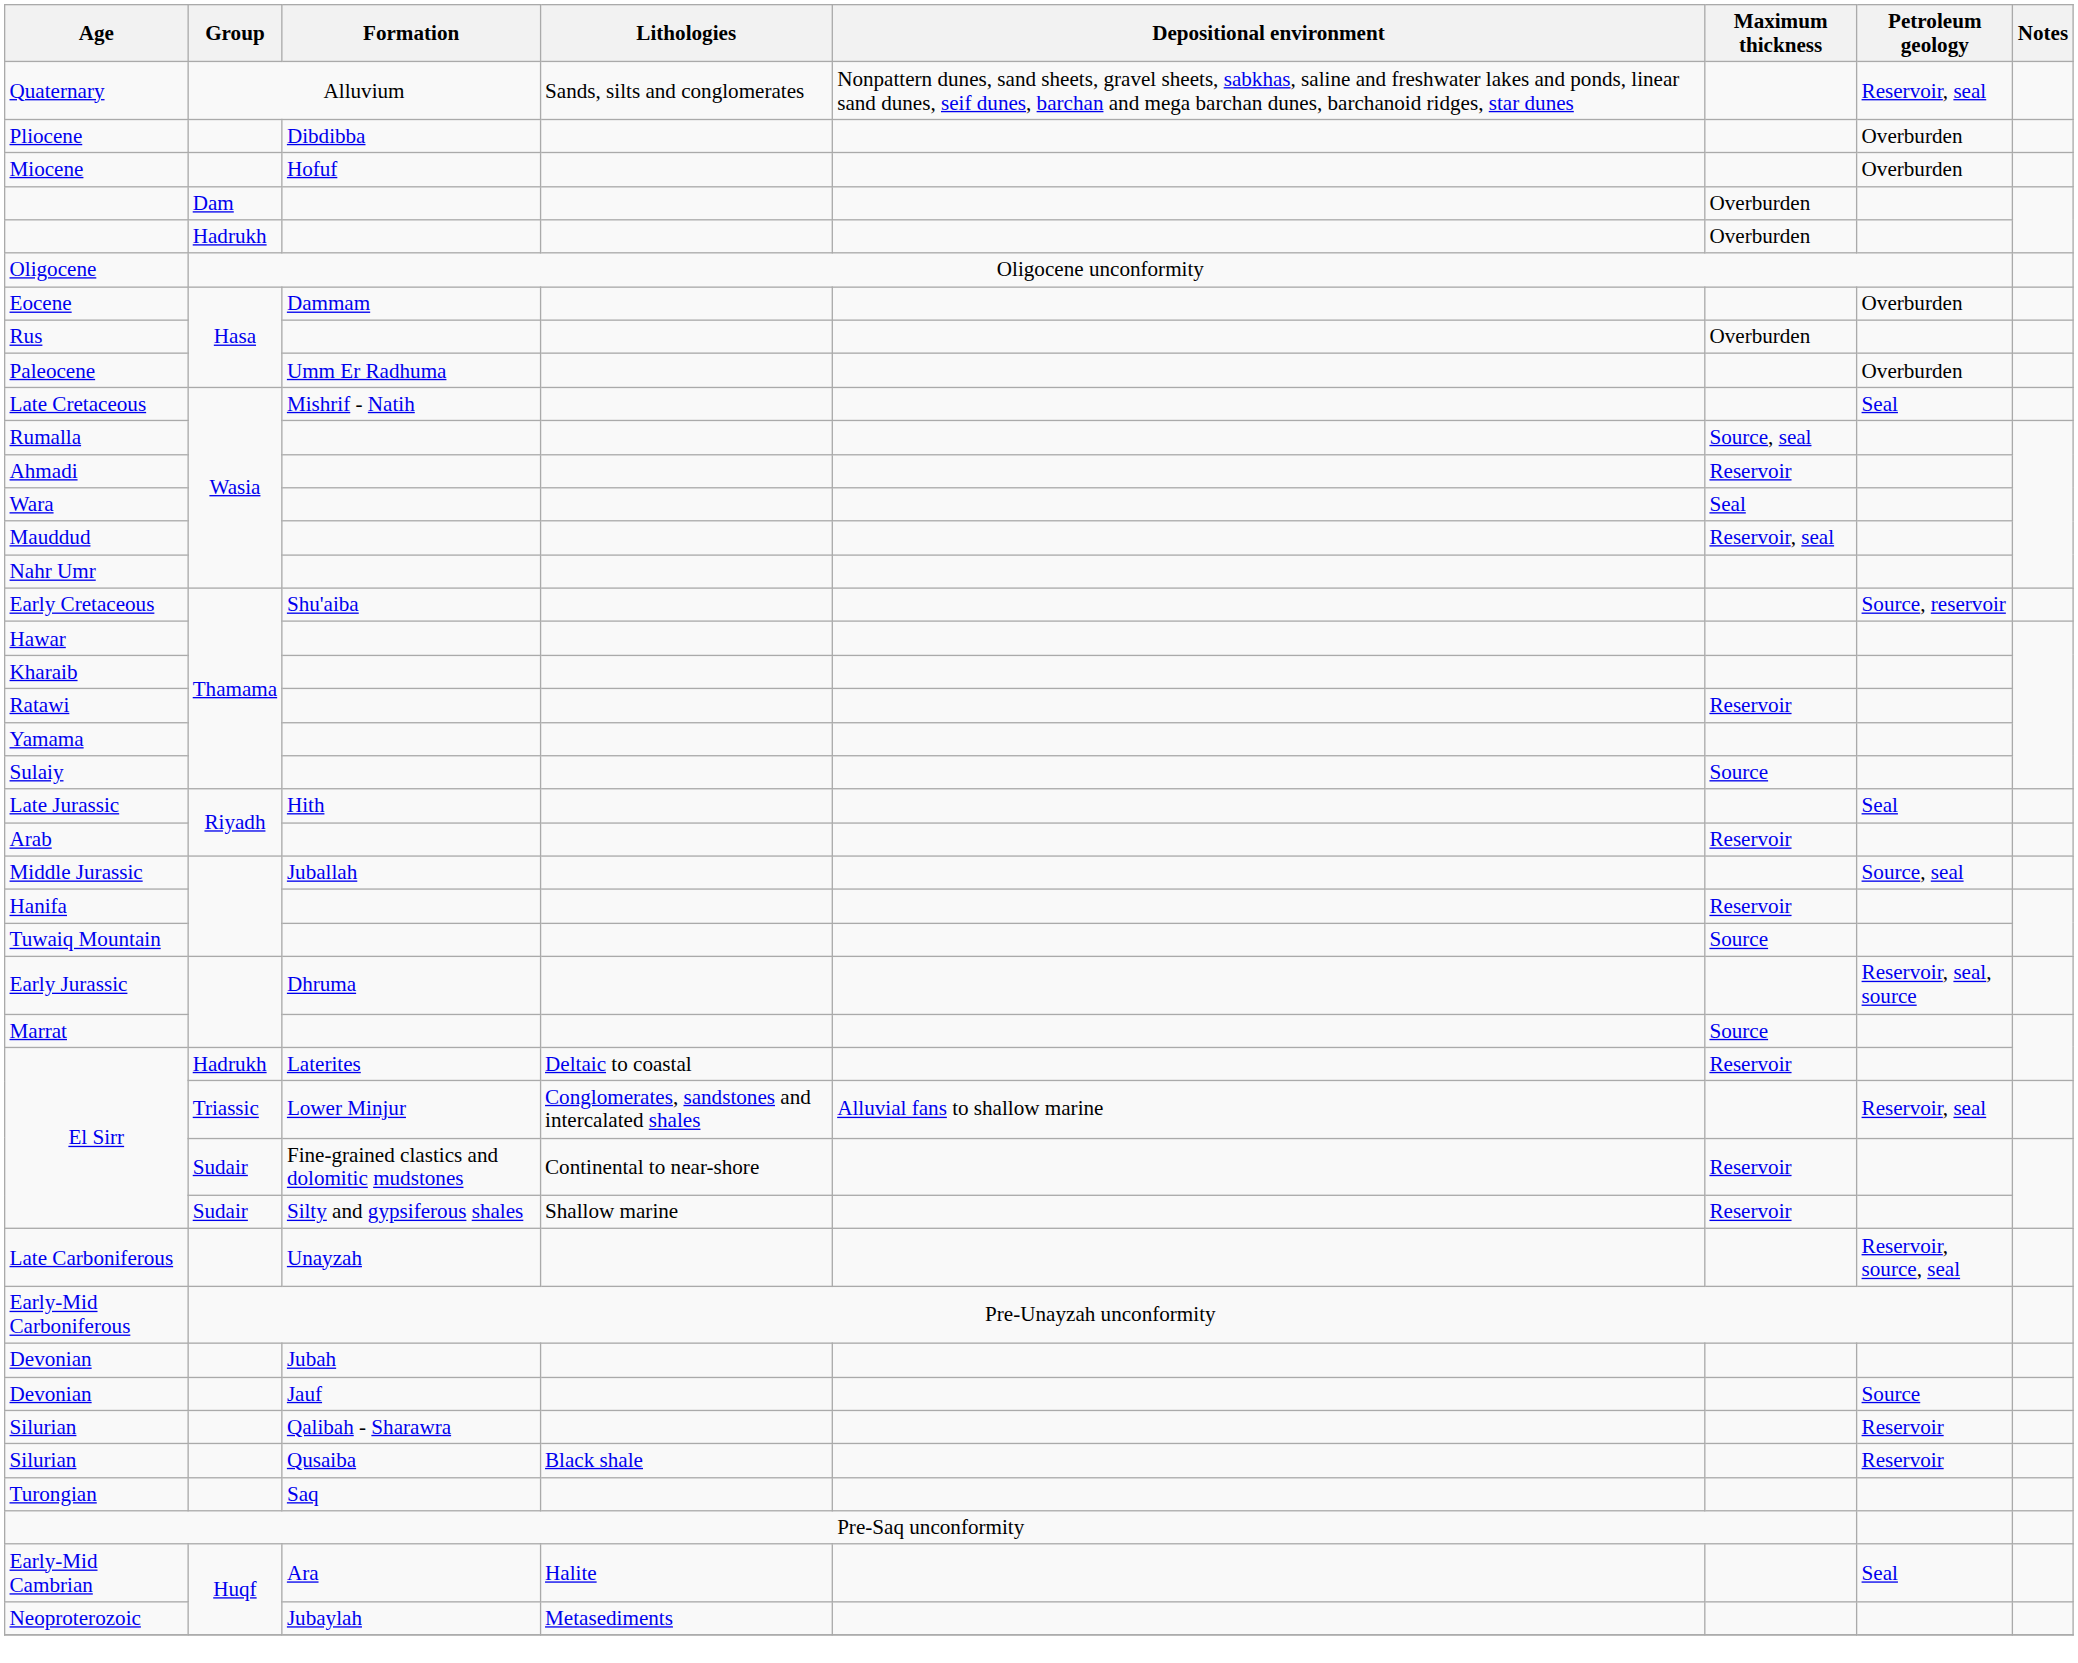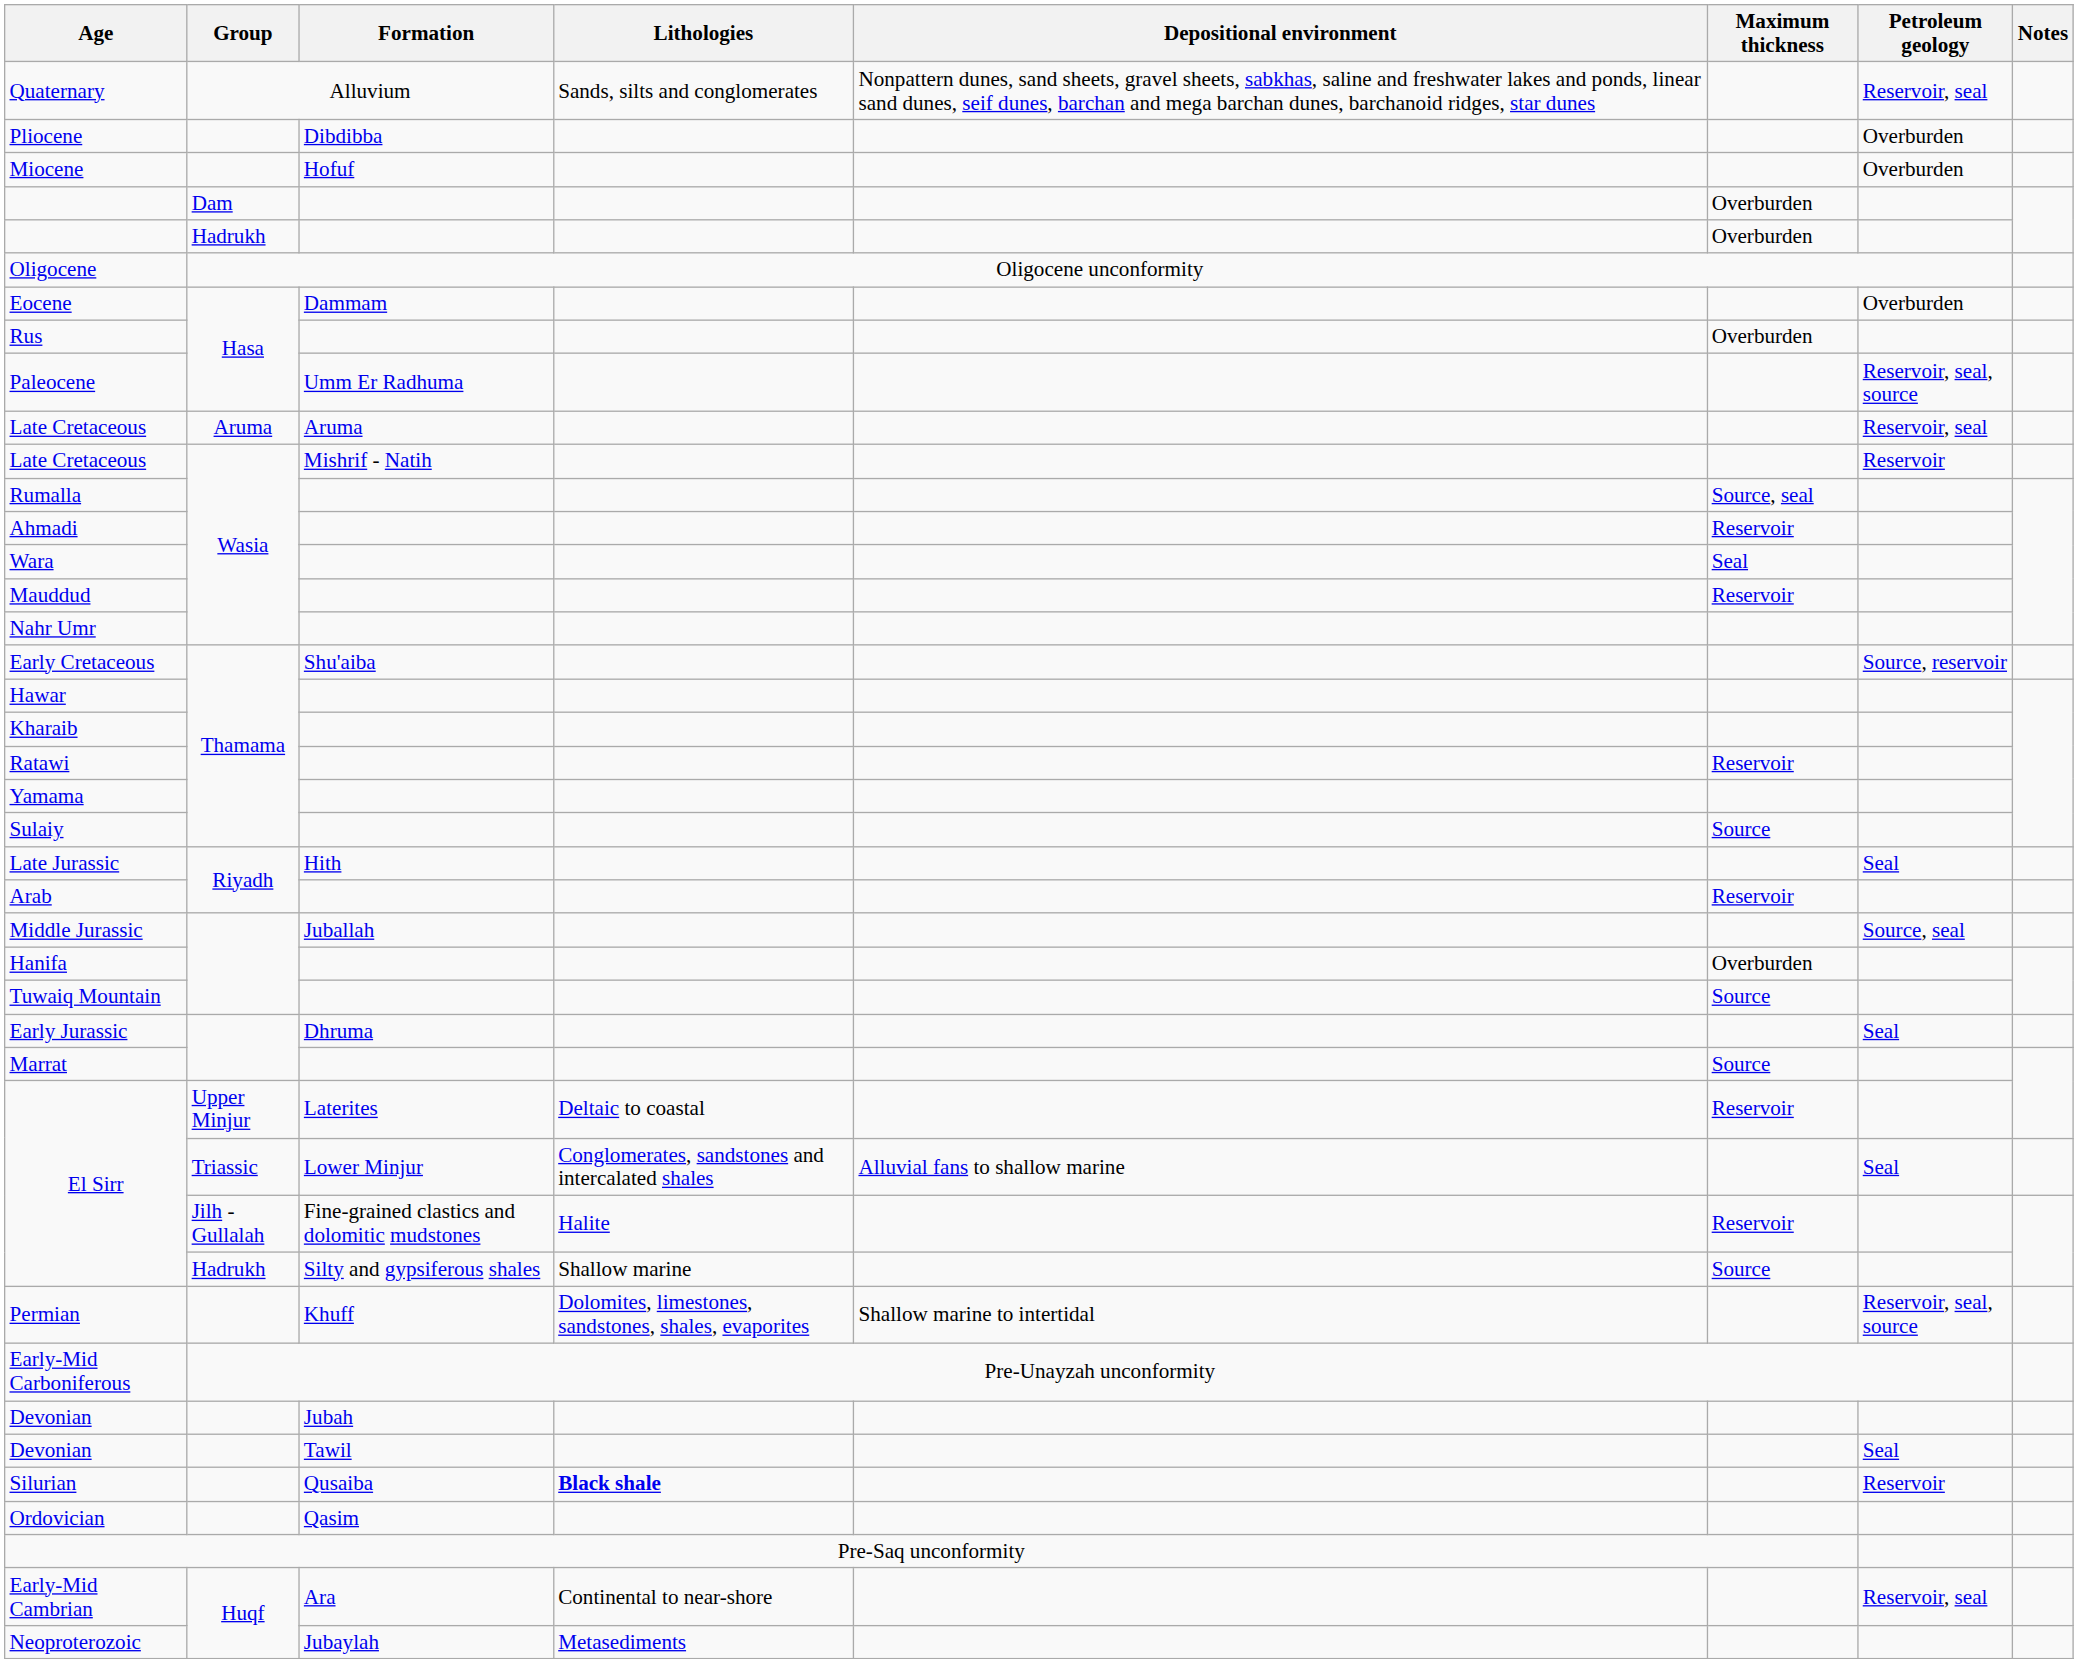(1912, 370) Overburden -> (1928, 382) Reservoir, seal, source
+ row: (78, 427)
(1880, 403) Seal -> (1904, 460) Reservoir
(1772, 537) Reservoir, seal -> (1753, 594) Reservoir
(1750, 906) Reservoir -> (1762, 963) Overburden
(1927, 985) Reservoir, seal, source -> (1881, 1030) Seal
(230, 1063) Hadrukh -> (221, 1109) Upper Minjur
(1924, 1109) Reservoir, seal -> (1881, 1166) Seal
(220, 1166) Sudair -> (228, 1223) Jilh - Gullalah
(652, 1166) Continental to near-shore -> (584, 1223) Halite
(220, 1211) Sudair -> (229, 1269) Hadrukh
(1750, 1211) Reservoir -> (1741, 1269) Source
+ row: (45, 1314)
- row: (91, 1257)
- row: (51, 1393)
+ row: (51, 1450)
- row: (43, 1426)
(594, 1460) normal -> (610, 1484) bold
+ row: (57, 1517)
- row: (53, 1493)
(571, 1572) Halite -> (665, 1596) Continental to near-shore
(1880, 1572) Seal -> (1925, 1596) Reservoir, seal
